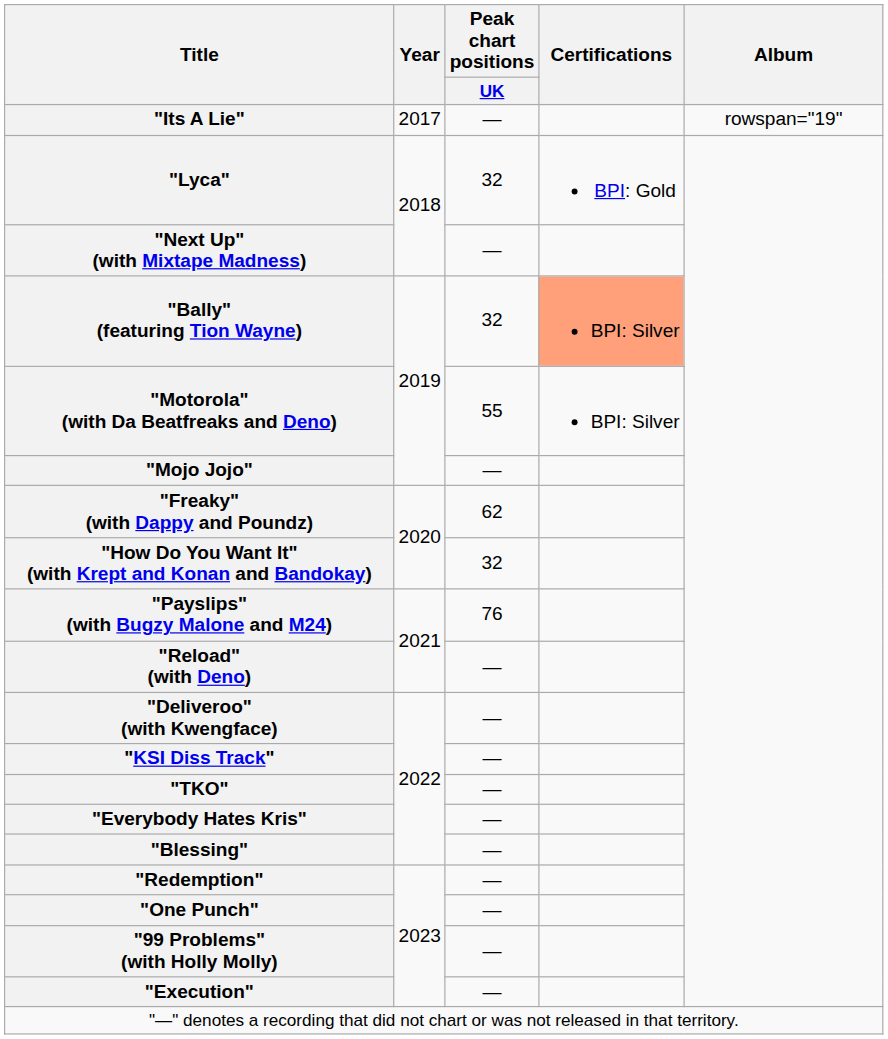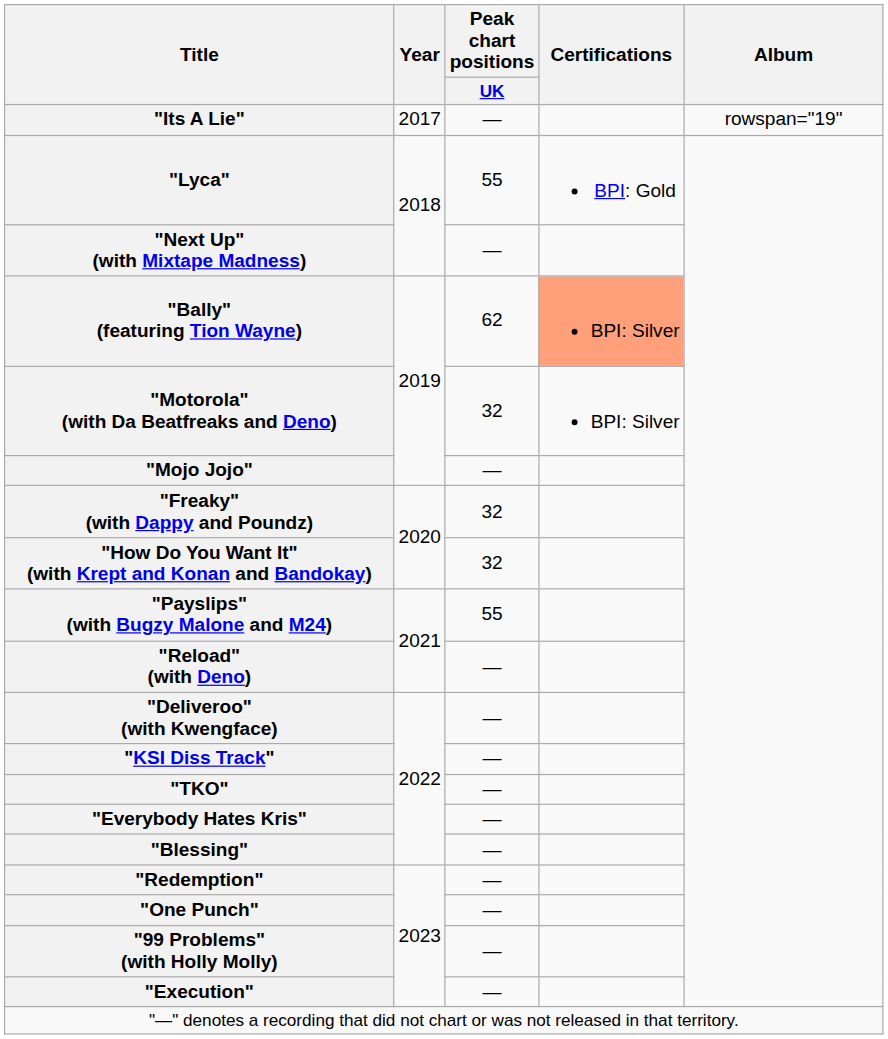(492, 179) 32 -> (492, 179) 55
(492, 320) 32 -> (492, 320) 62
(492, 410) 55 -> (492, 410) 32
(492, 511) 62 -> (492, 511) 32
(492, 614) 76 -> (492, 614) 55
